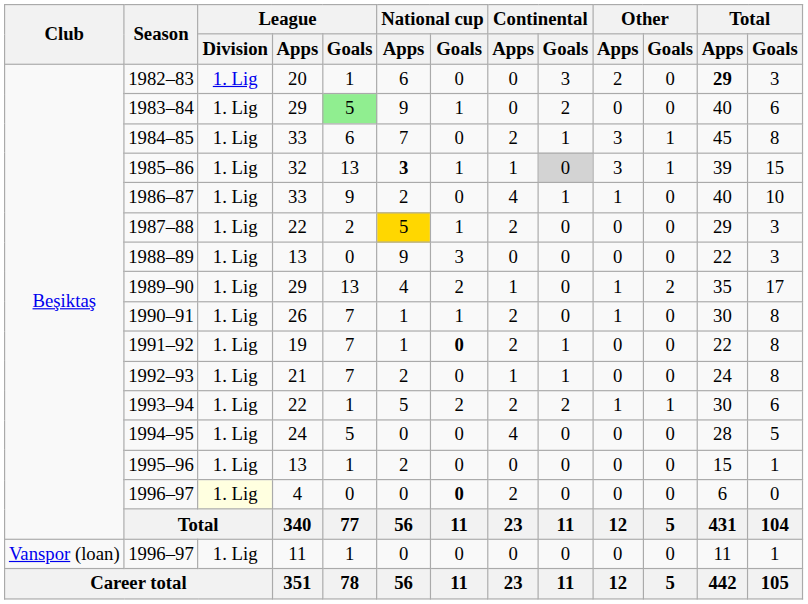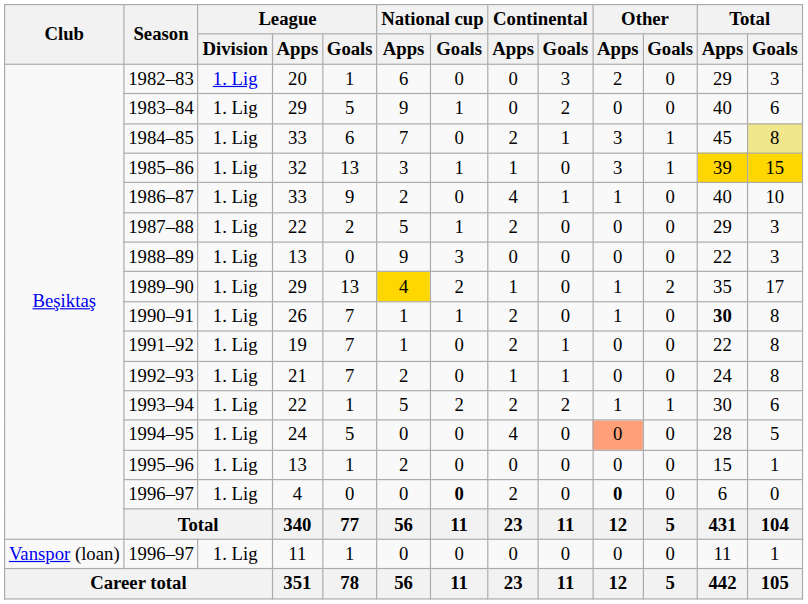(722, 78) bold -> (722, 78) normal
(350, 108) lightgreen background -> (350, 108) no background
(775, 138) no background -> (775, 138) khaki background
(404, 167) bold -> (404, 167) normal
(565, 167) lightgrey background -> (565, 167) no background
(722, 167) no background -> (722, 167) gold background
(775, 167) no background -> (775, 167) gold background
(404, 227) gold background -> (404, 227) no background
(404, 286) no background -> (404, 286) gold background
(722, 316) normal -> (722, 316) bold
(459, 345) bold -> (459, 345) normal
(618, 434) no background -> (618, 434) lightsalmon background
(235, 494) lightyellow background -> (235, 494) no background
(618, 494) normal -> (618, 494) bold
